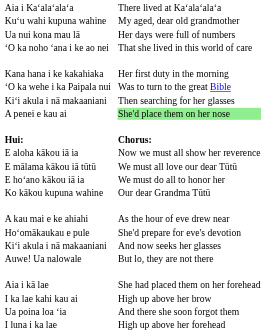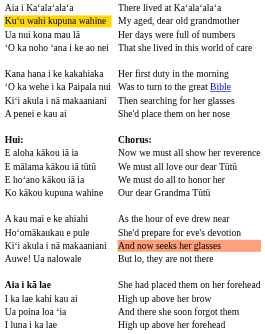(56, 21) no background -> (56, 21) gold background
(174, 114) lightgreen background -> (174, 114) no background
(170, 246) no background -> (170, 246) lightsalmon background
(27, 285) normal -> (28, 285) bold
